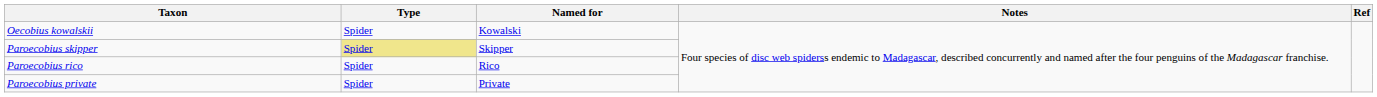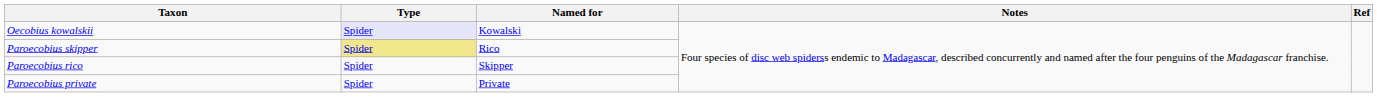(358, 30) no background -> (358, 30) lavender background
(496, 48) Skipper -> (489, 48) Rico
(489, 65) Rico -> (496, 65) Skipper
